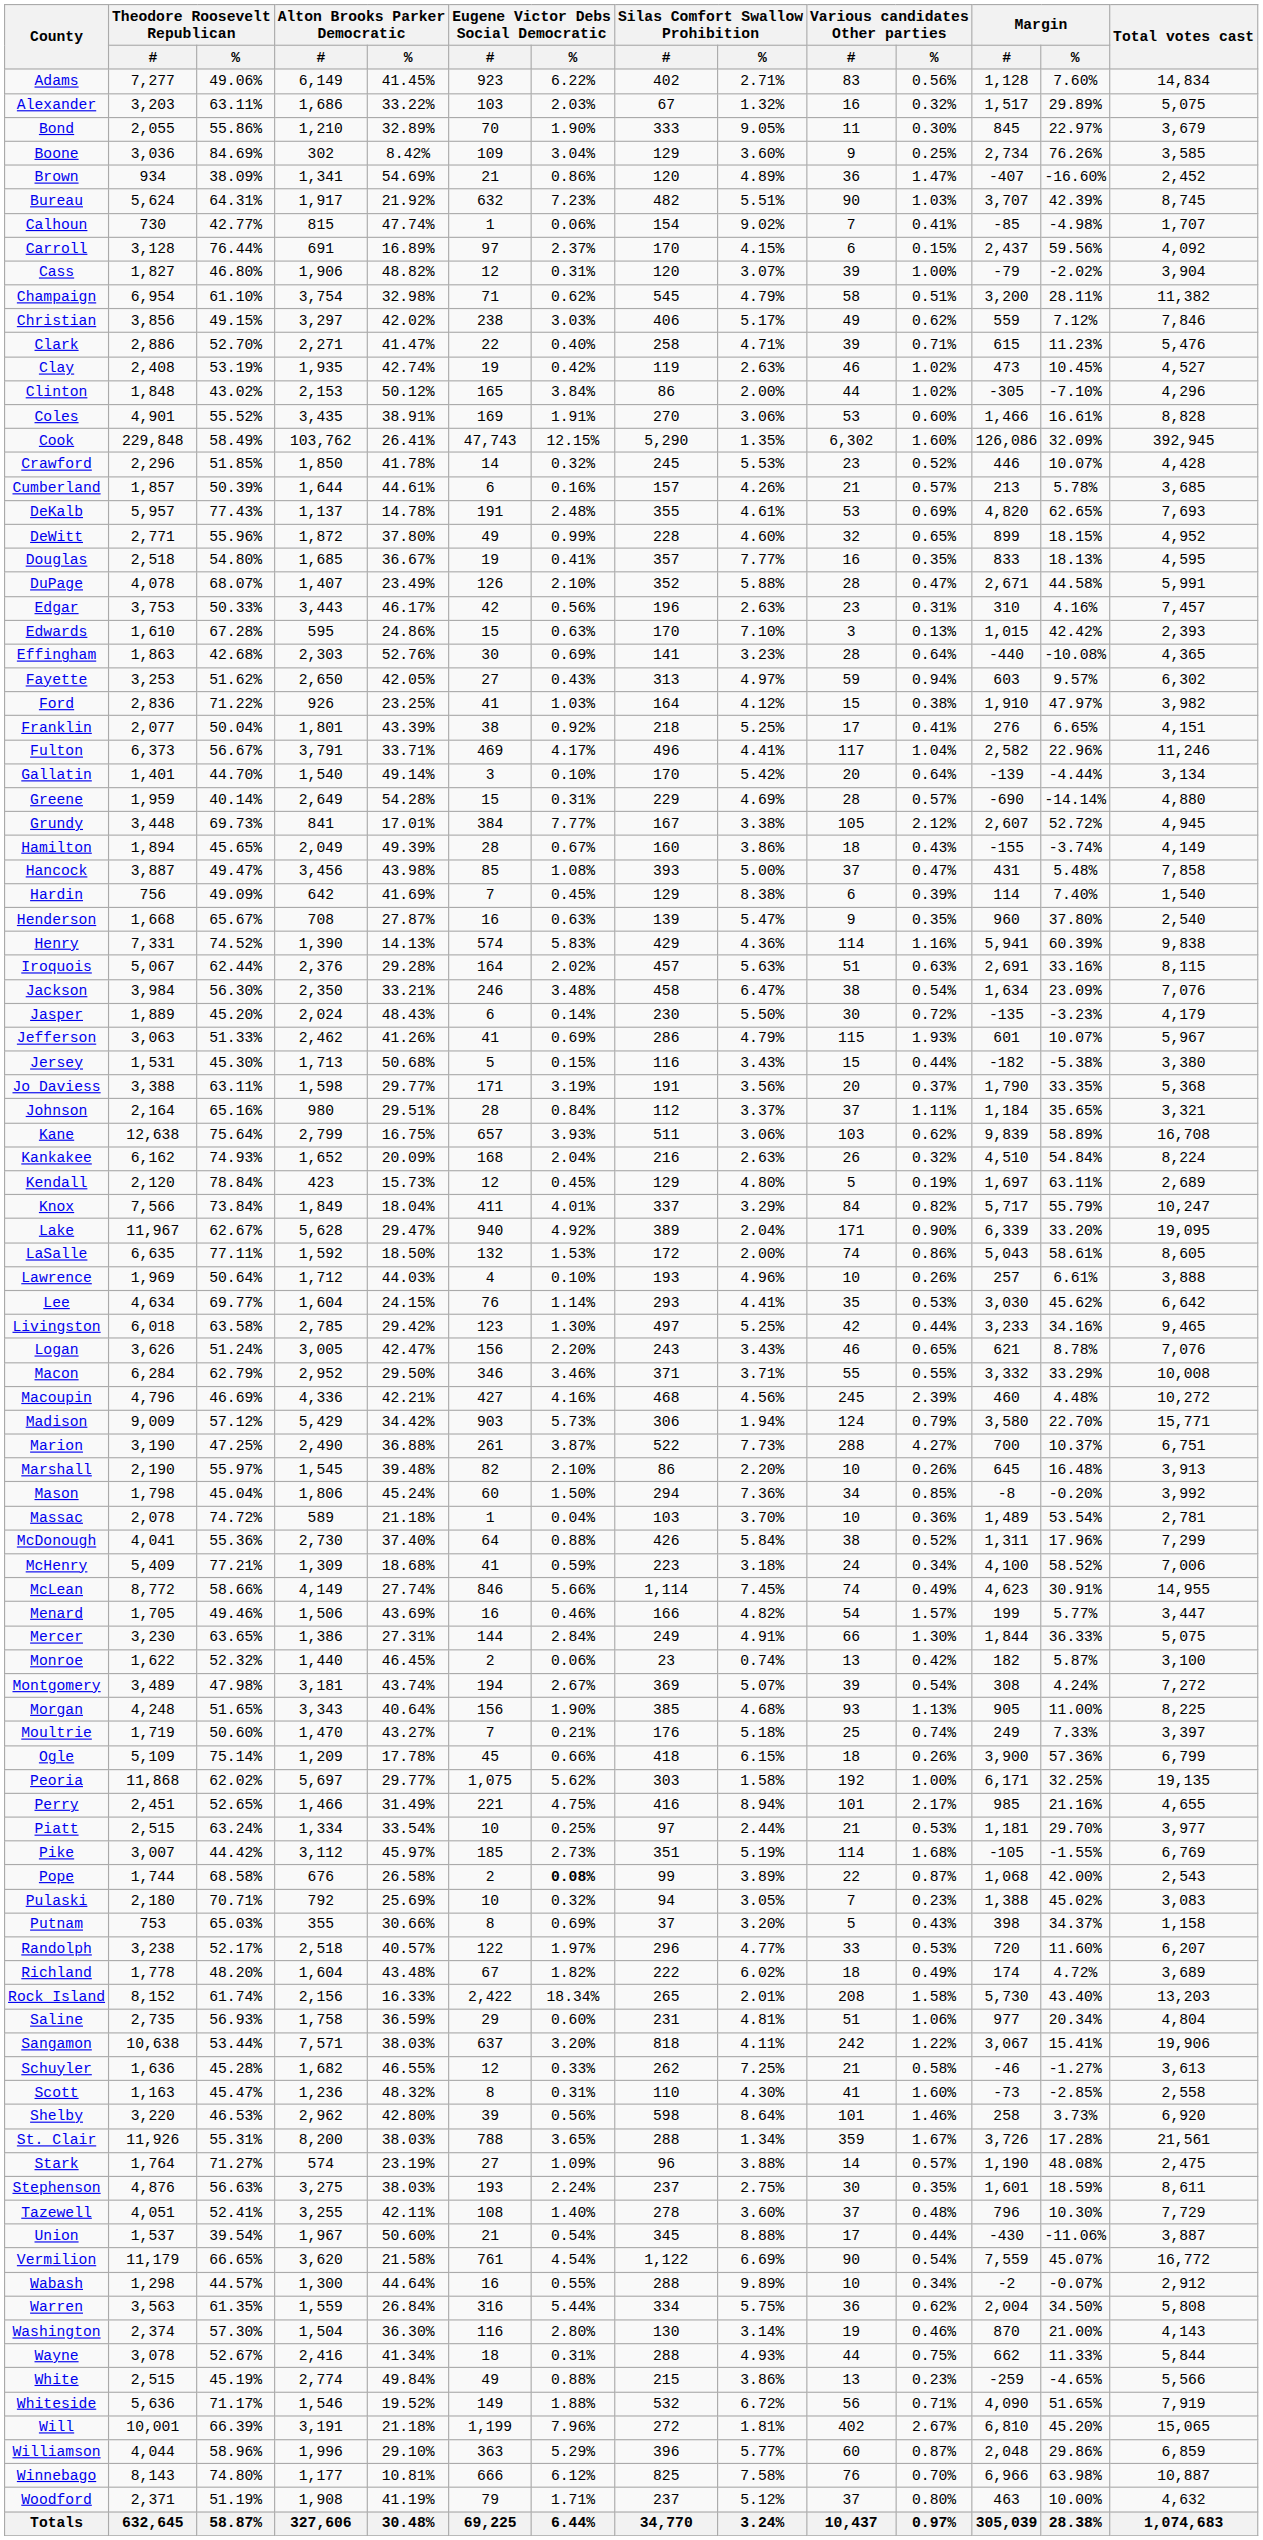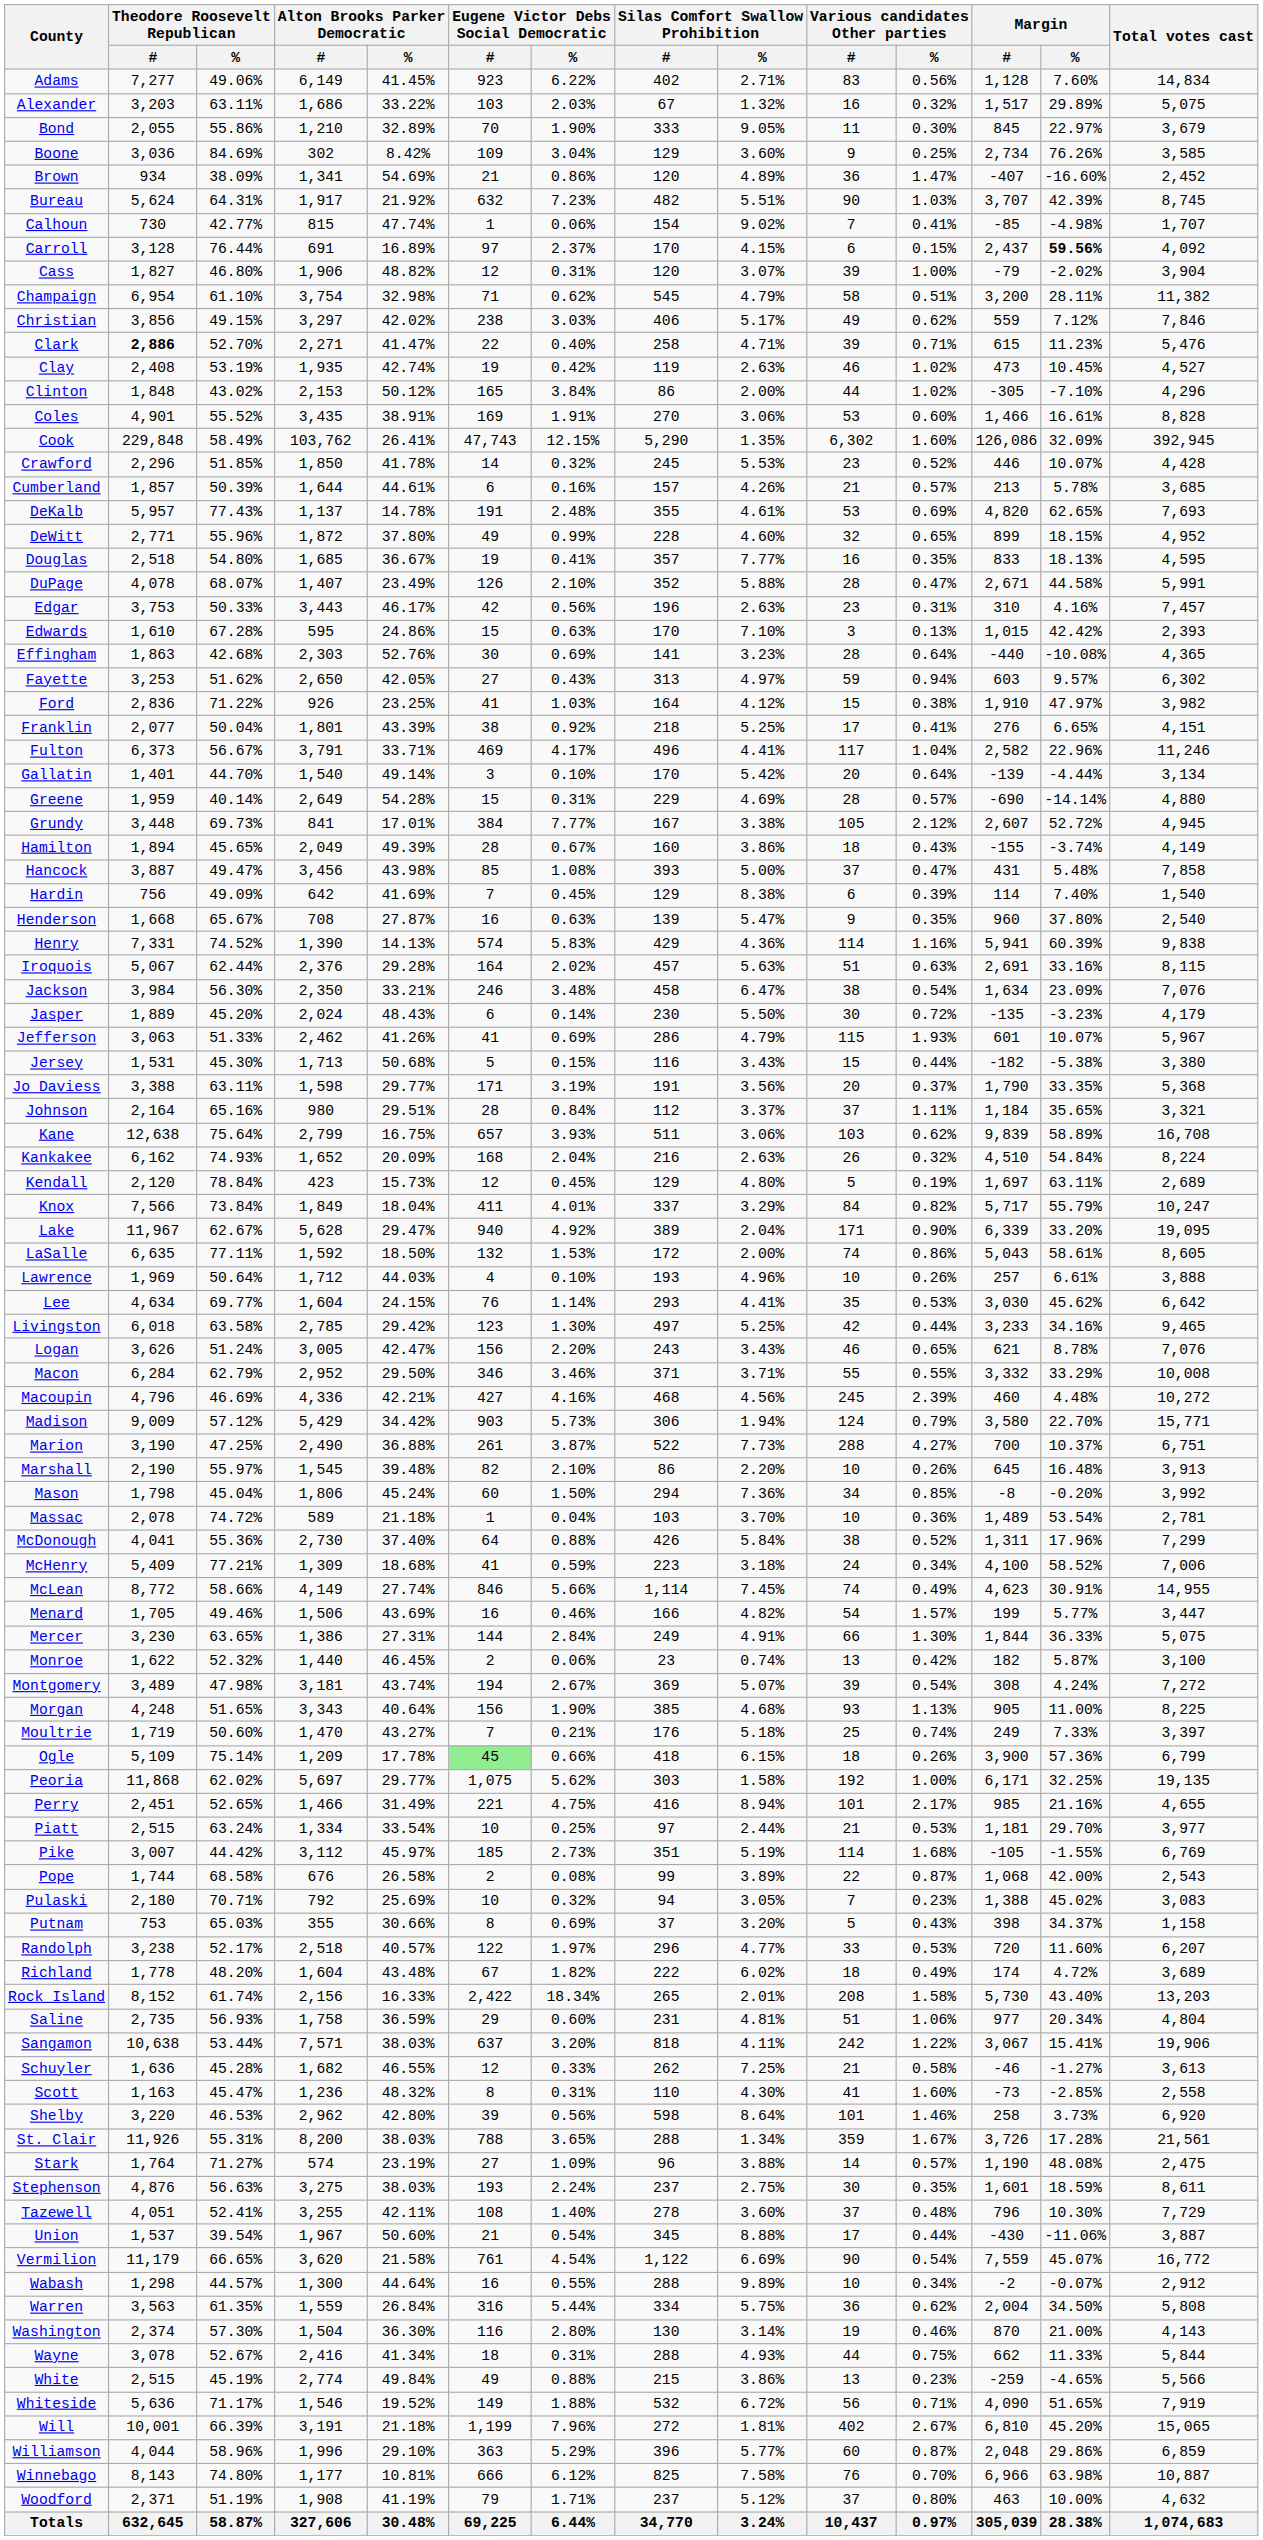(1075, 249) normal -> (1075, 249) bold
(153, 345) normal -> (153, 345) bold
(490, 1757) no background -> (490, 1757) lightgreen background
(573, 1877) bold -> (573, 1877) normal
